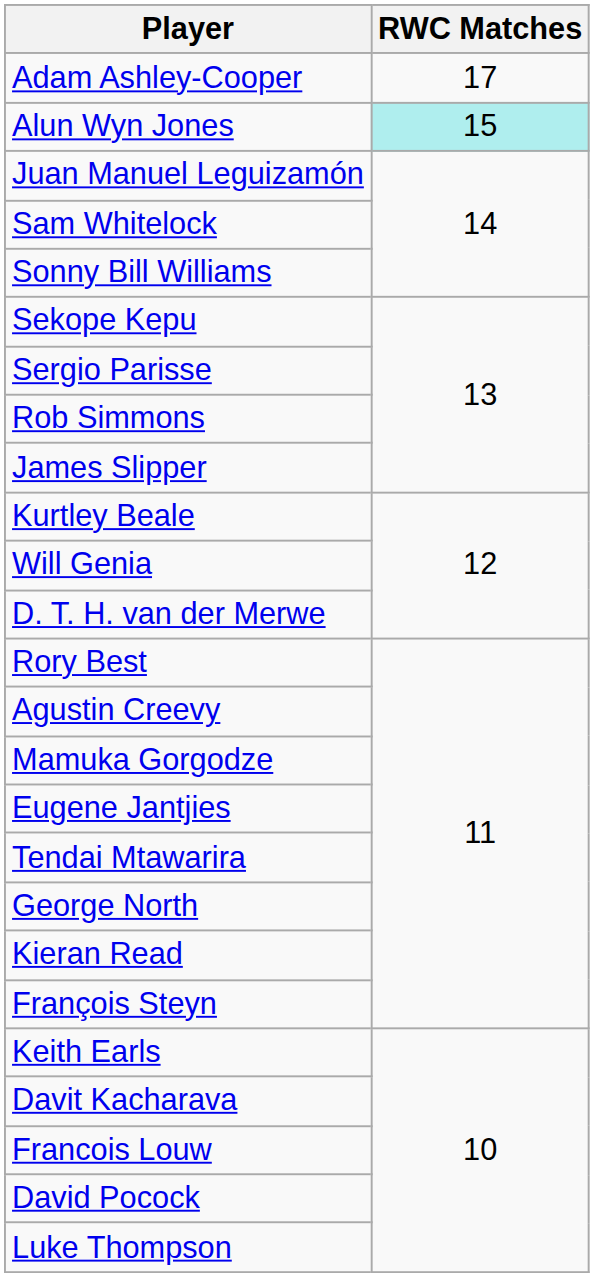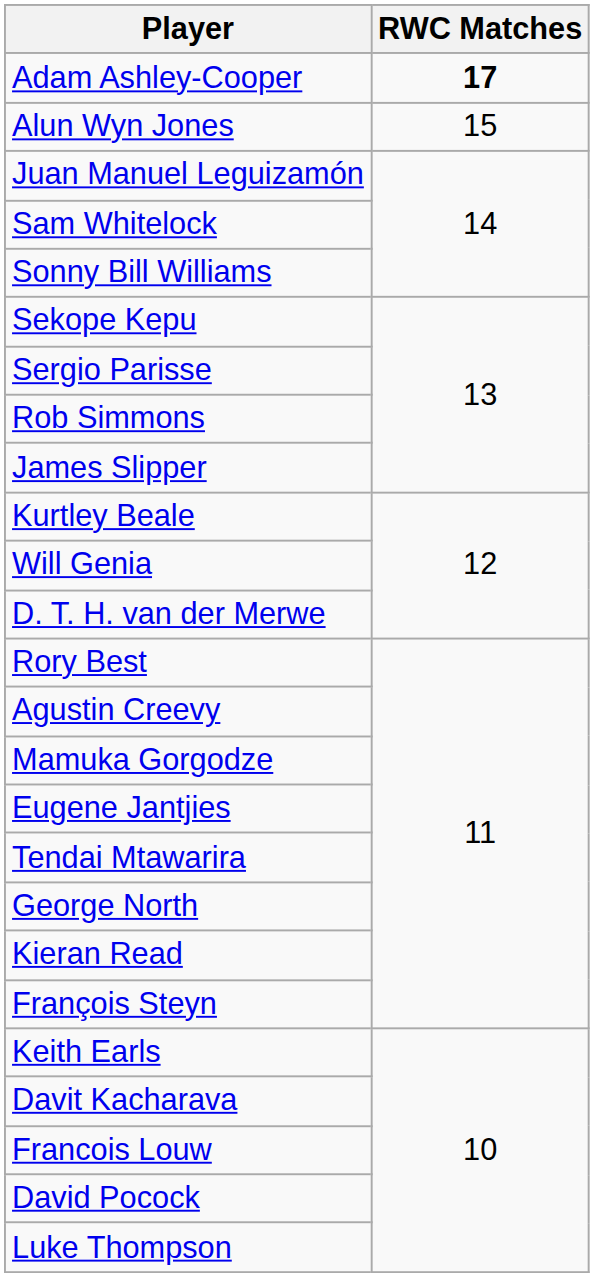(480, 77) normal -> (480, 77) bold
(480, 126) paleturquoise background -> (480, 126) no background
